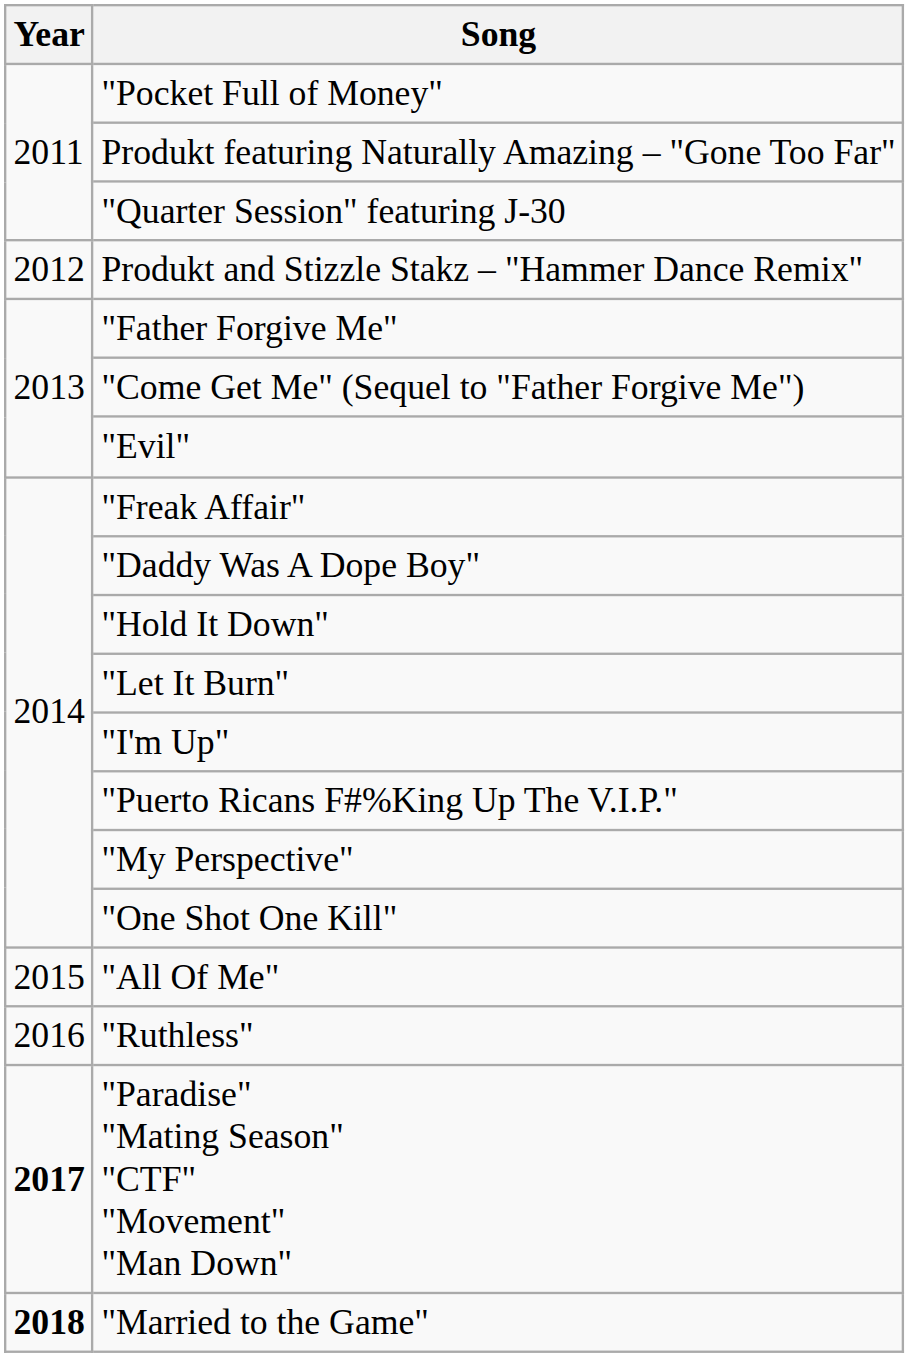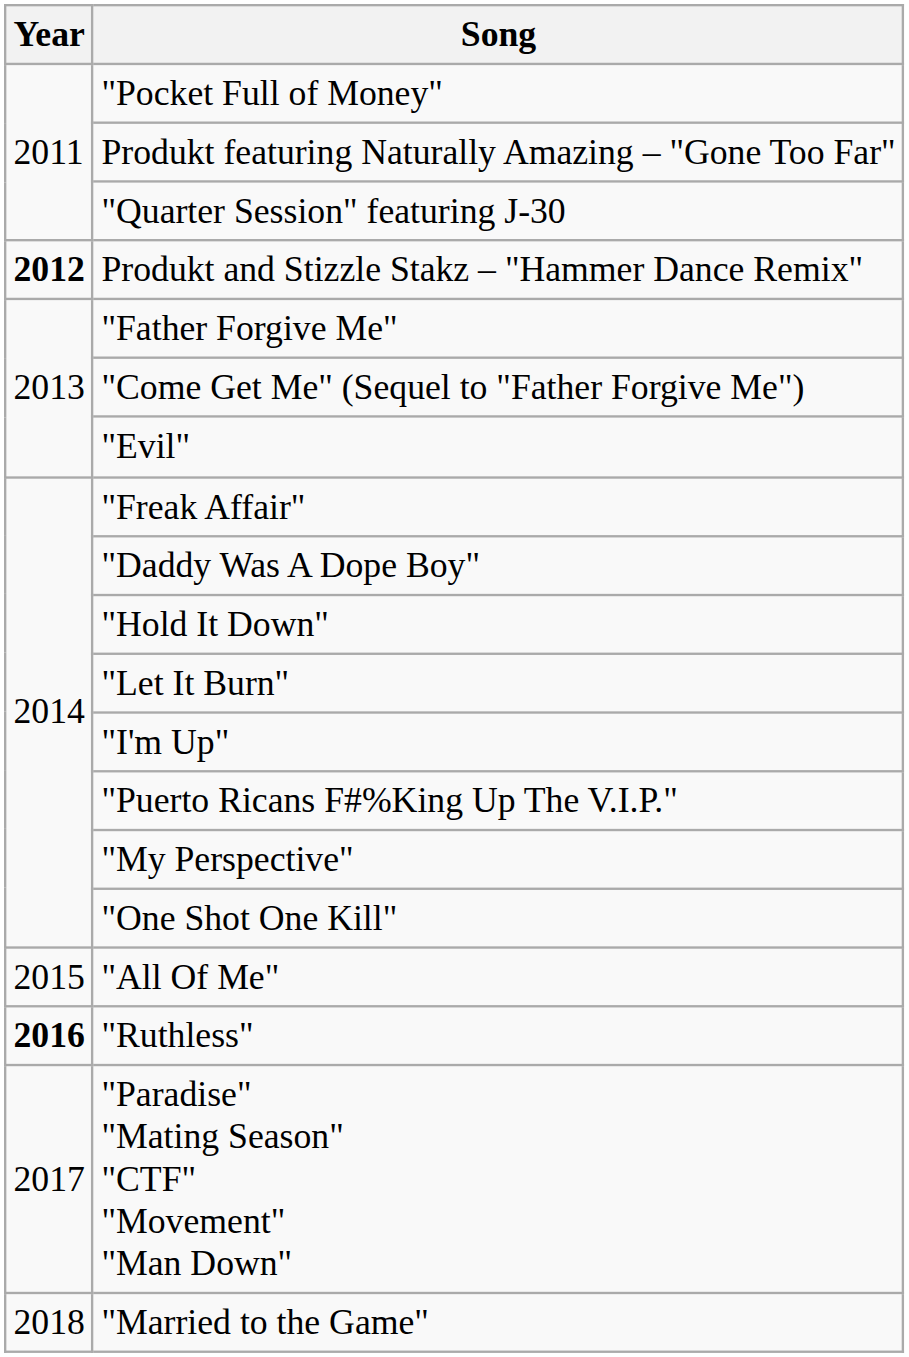(49, 269) normal -> (49, 269) bold
(49, 1035) normal -> (49, 1035) bold
(49, 1178) bold -> (49, 1178) normal
(49, 1322) bold -> (49, 1322) normal
